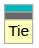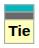(19, 32) normal -> (19, 32) bold
